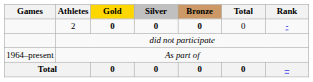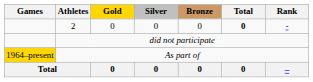(112, 26) bold -> (112, 26) normal
(156, 26) bold -> (156, 26) normal
(200, 26) bold -> (200, 26) normal
(243, 26) normal -> (243, 26) bold
(30, 55) no background -> (30, 55) gold background
